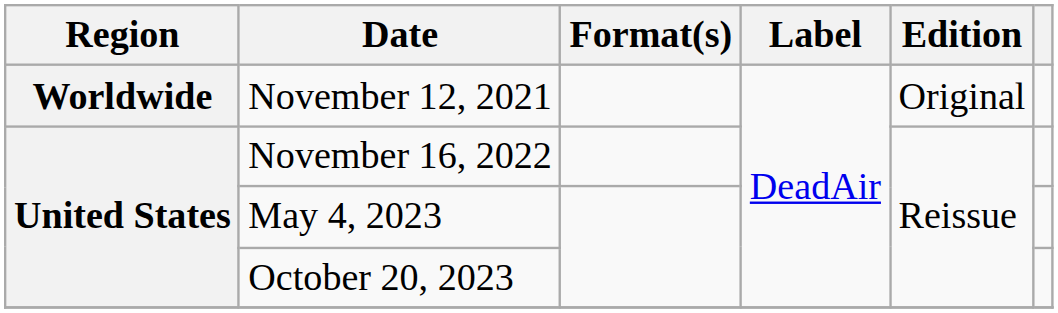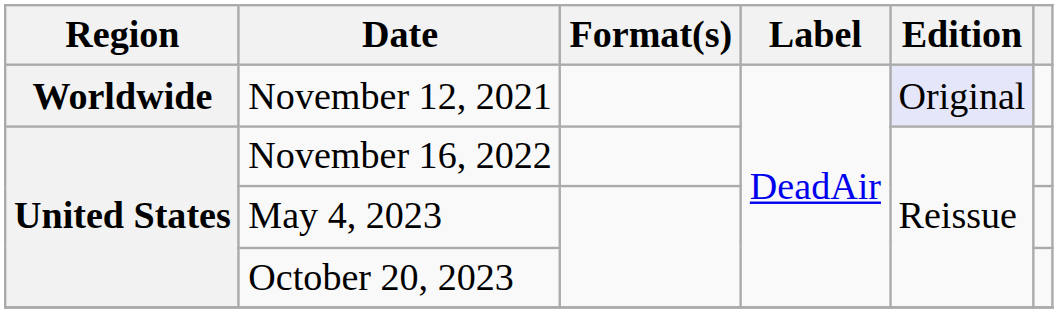(962, 95) no background -> (962, 95) lavender background
